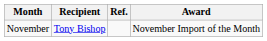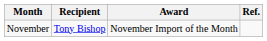columns swapped: (196, 12) <-> (119, 12)
